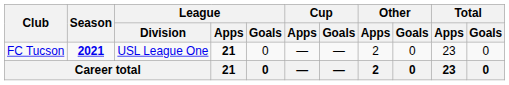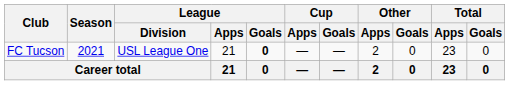(91, 51) bold -> (91, 51) normal
(229, 51) bold -> (229, 51) normal
(265, 51) normal -> (265, 51) bold
